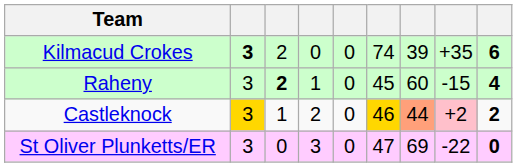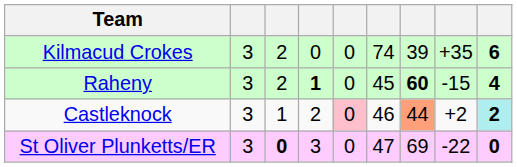(248, 51) bold -> (248, 51) normal
(282, 83) bold -> (282, 83) normal
(316, 83) normal -> (316, 83) bold
(417, 83) normal -> (417, 83) bold
(248, 114) gold background -> (248, 114) no background
(350, 114) no background -> (350, 114) pink background
(384, 114) gold background -> (384, 114) no background
(456, 114) pink background -> (456, 114) no background
(494, 114) no background -> (494, 114) paleturquoise background
(282, 146) normal -> (282, 146) bold
